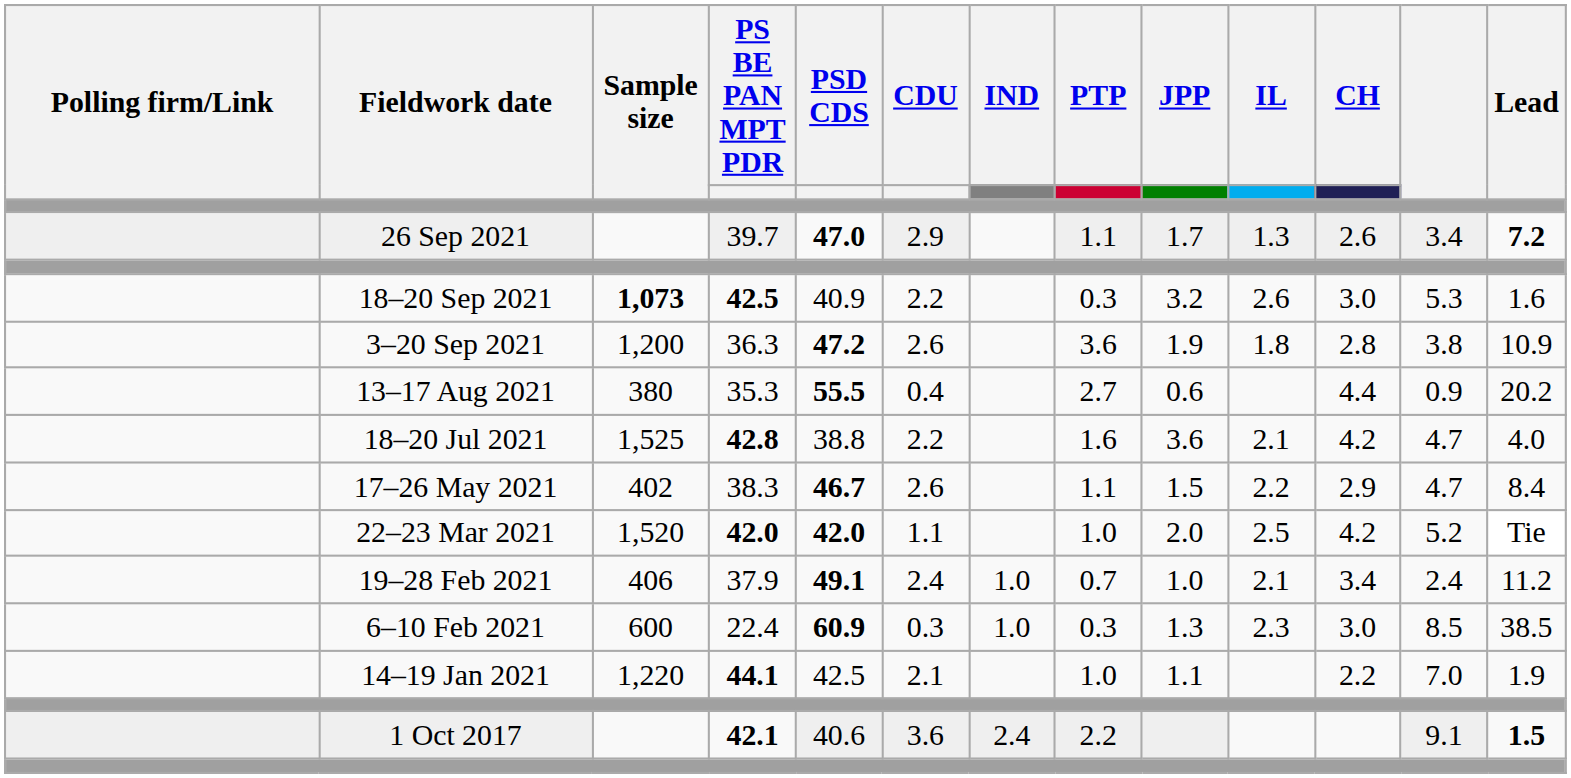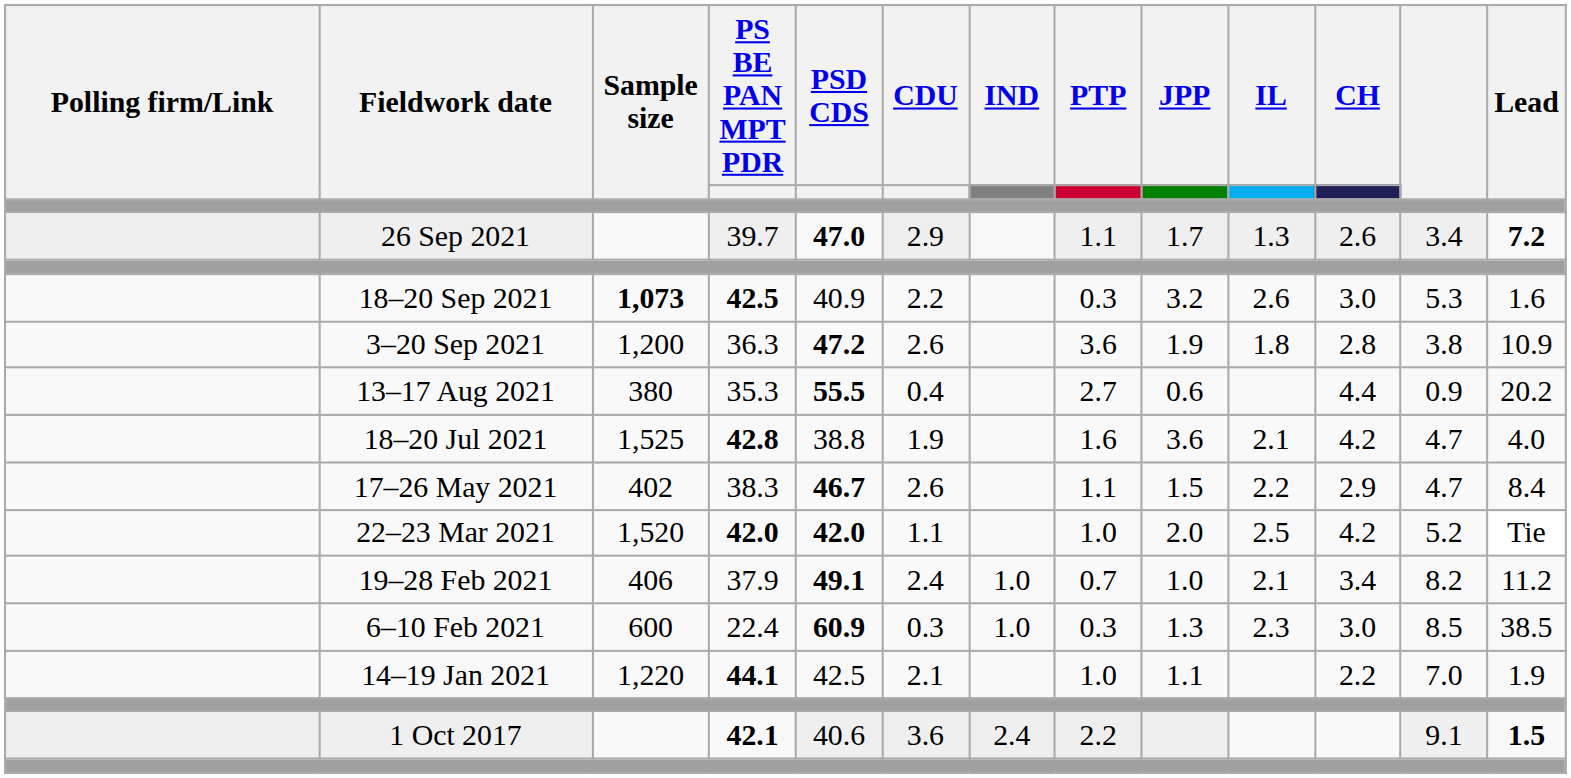(925, 439) 2.2 -> (925, 439) 1.9
(1444, 580) 2.4 -> (1444, 580) 8.2
